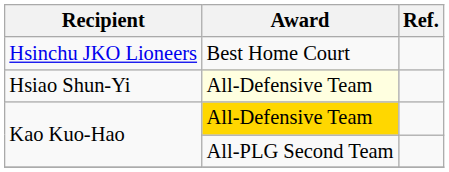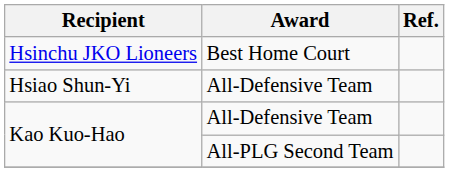(289, 85) lightyellow background -> (289, 85) no background
(289, 118) gold background -> (289, 118) no background
